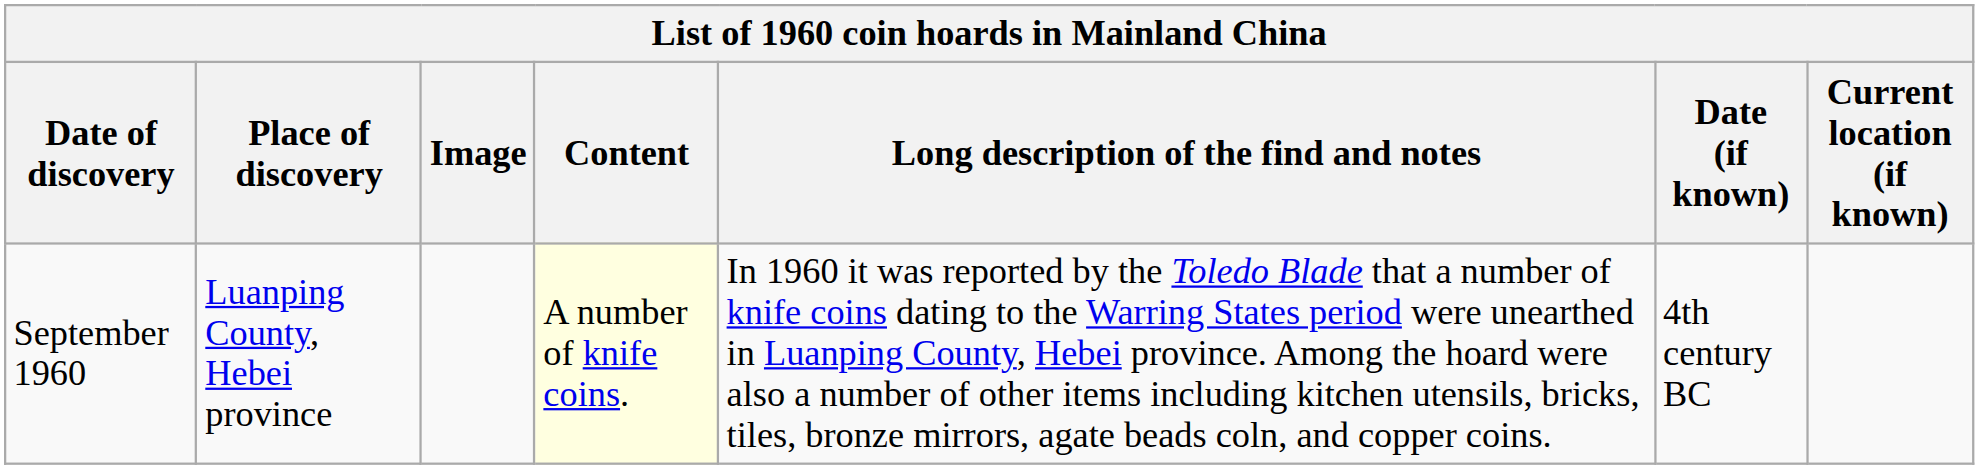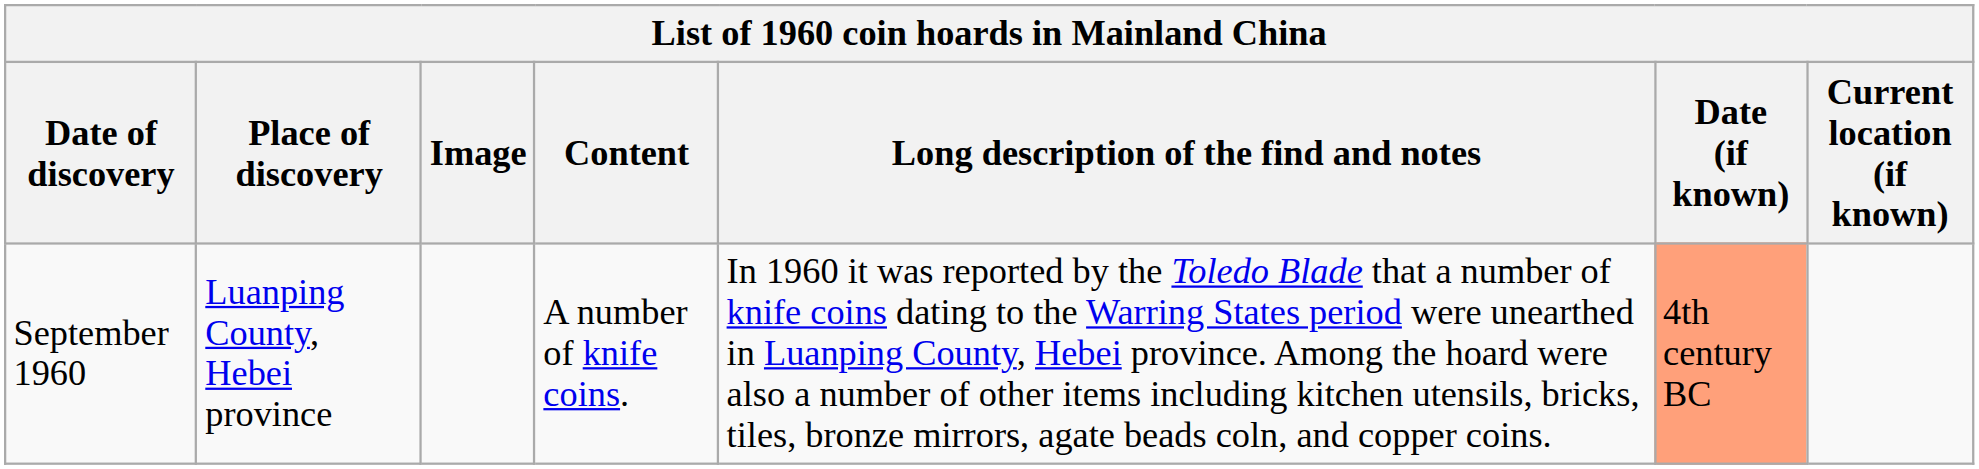(615, 352) lightyellow background -> (615, 352) no background
(1718, 352) no background -> (1718, 352) lightsalmon background
